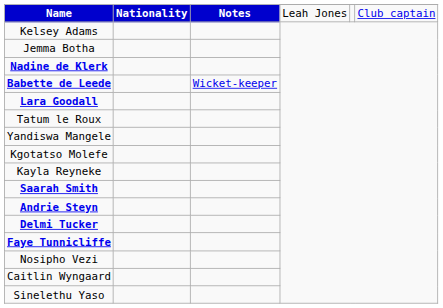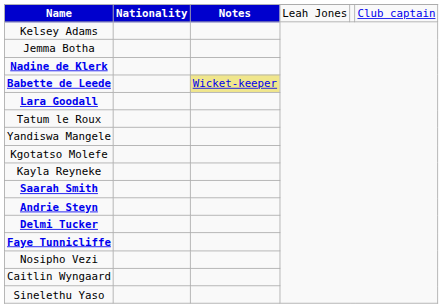(235, 84) no background -> (235, 84) khaki background
